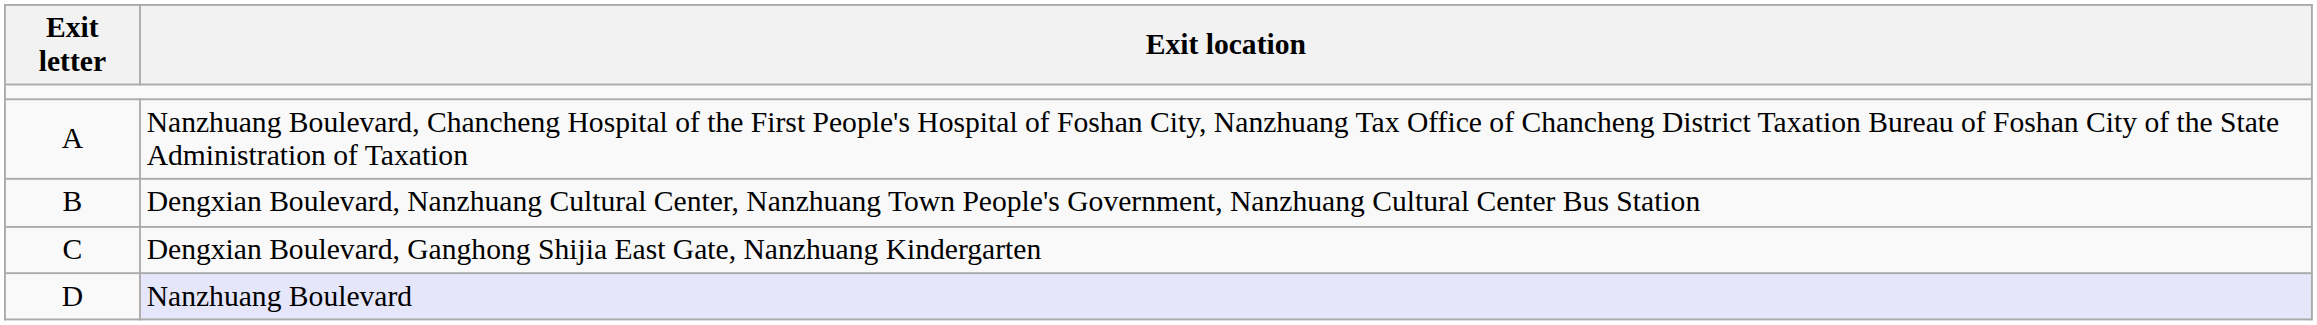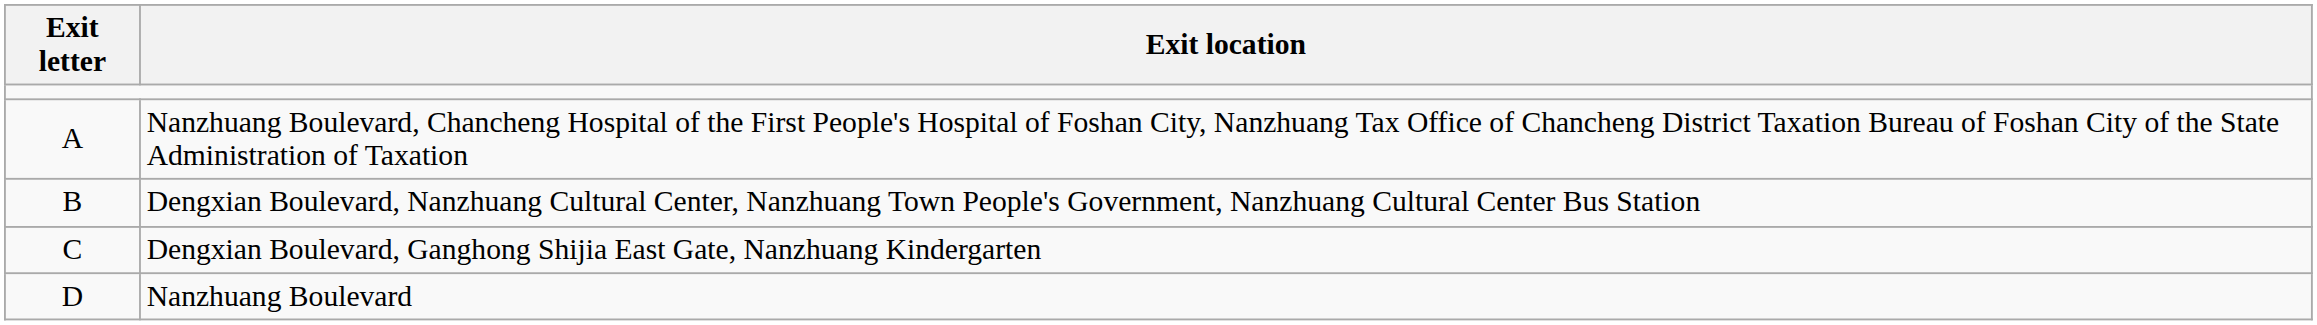(279, 295) lavender background -> (279, 295) no background
